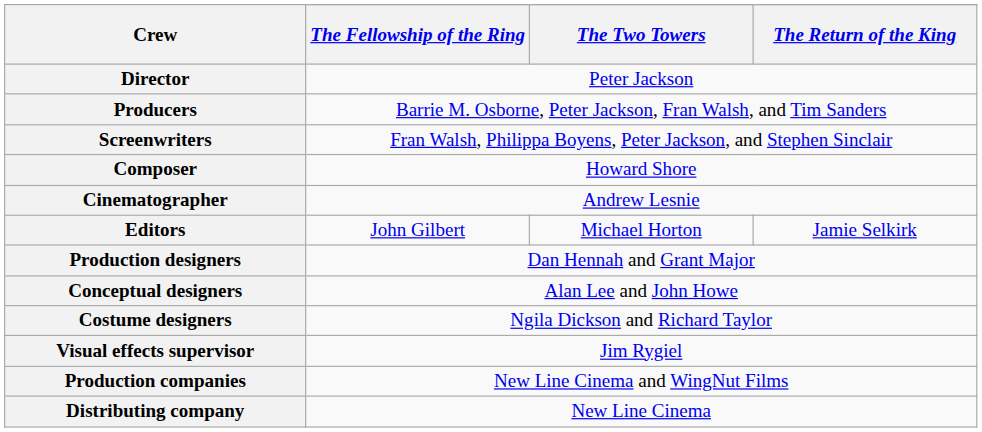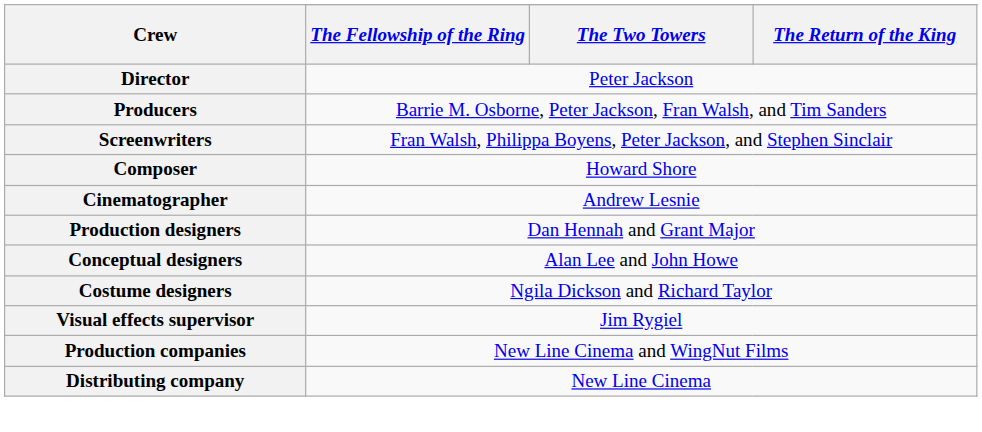- row: (155, 230)
